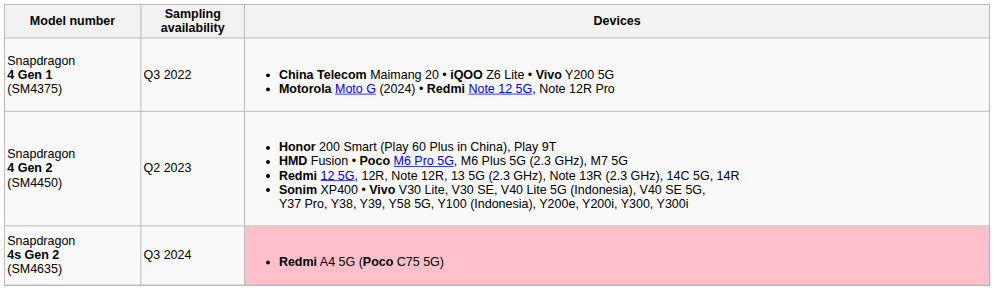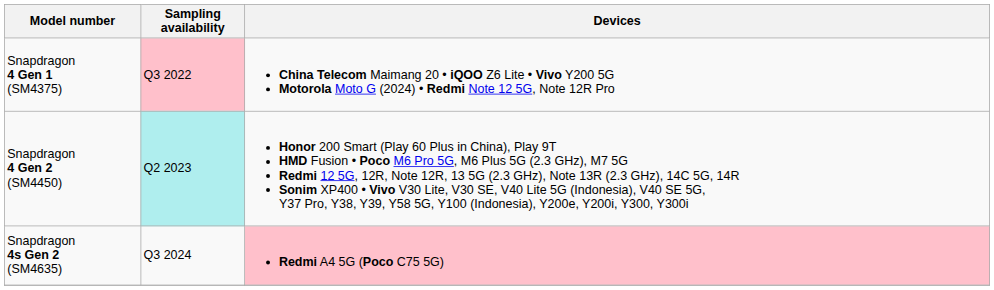(167, 74) no background -> (167, 74) pink background
(167, 168) no background -> (167, 168) paleturquoise background
